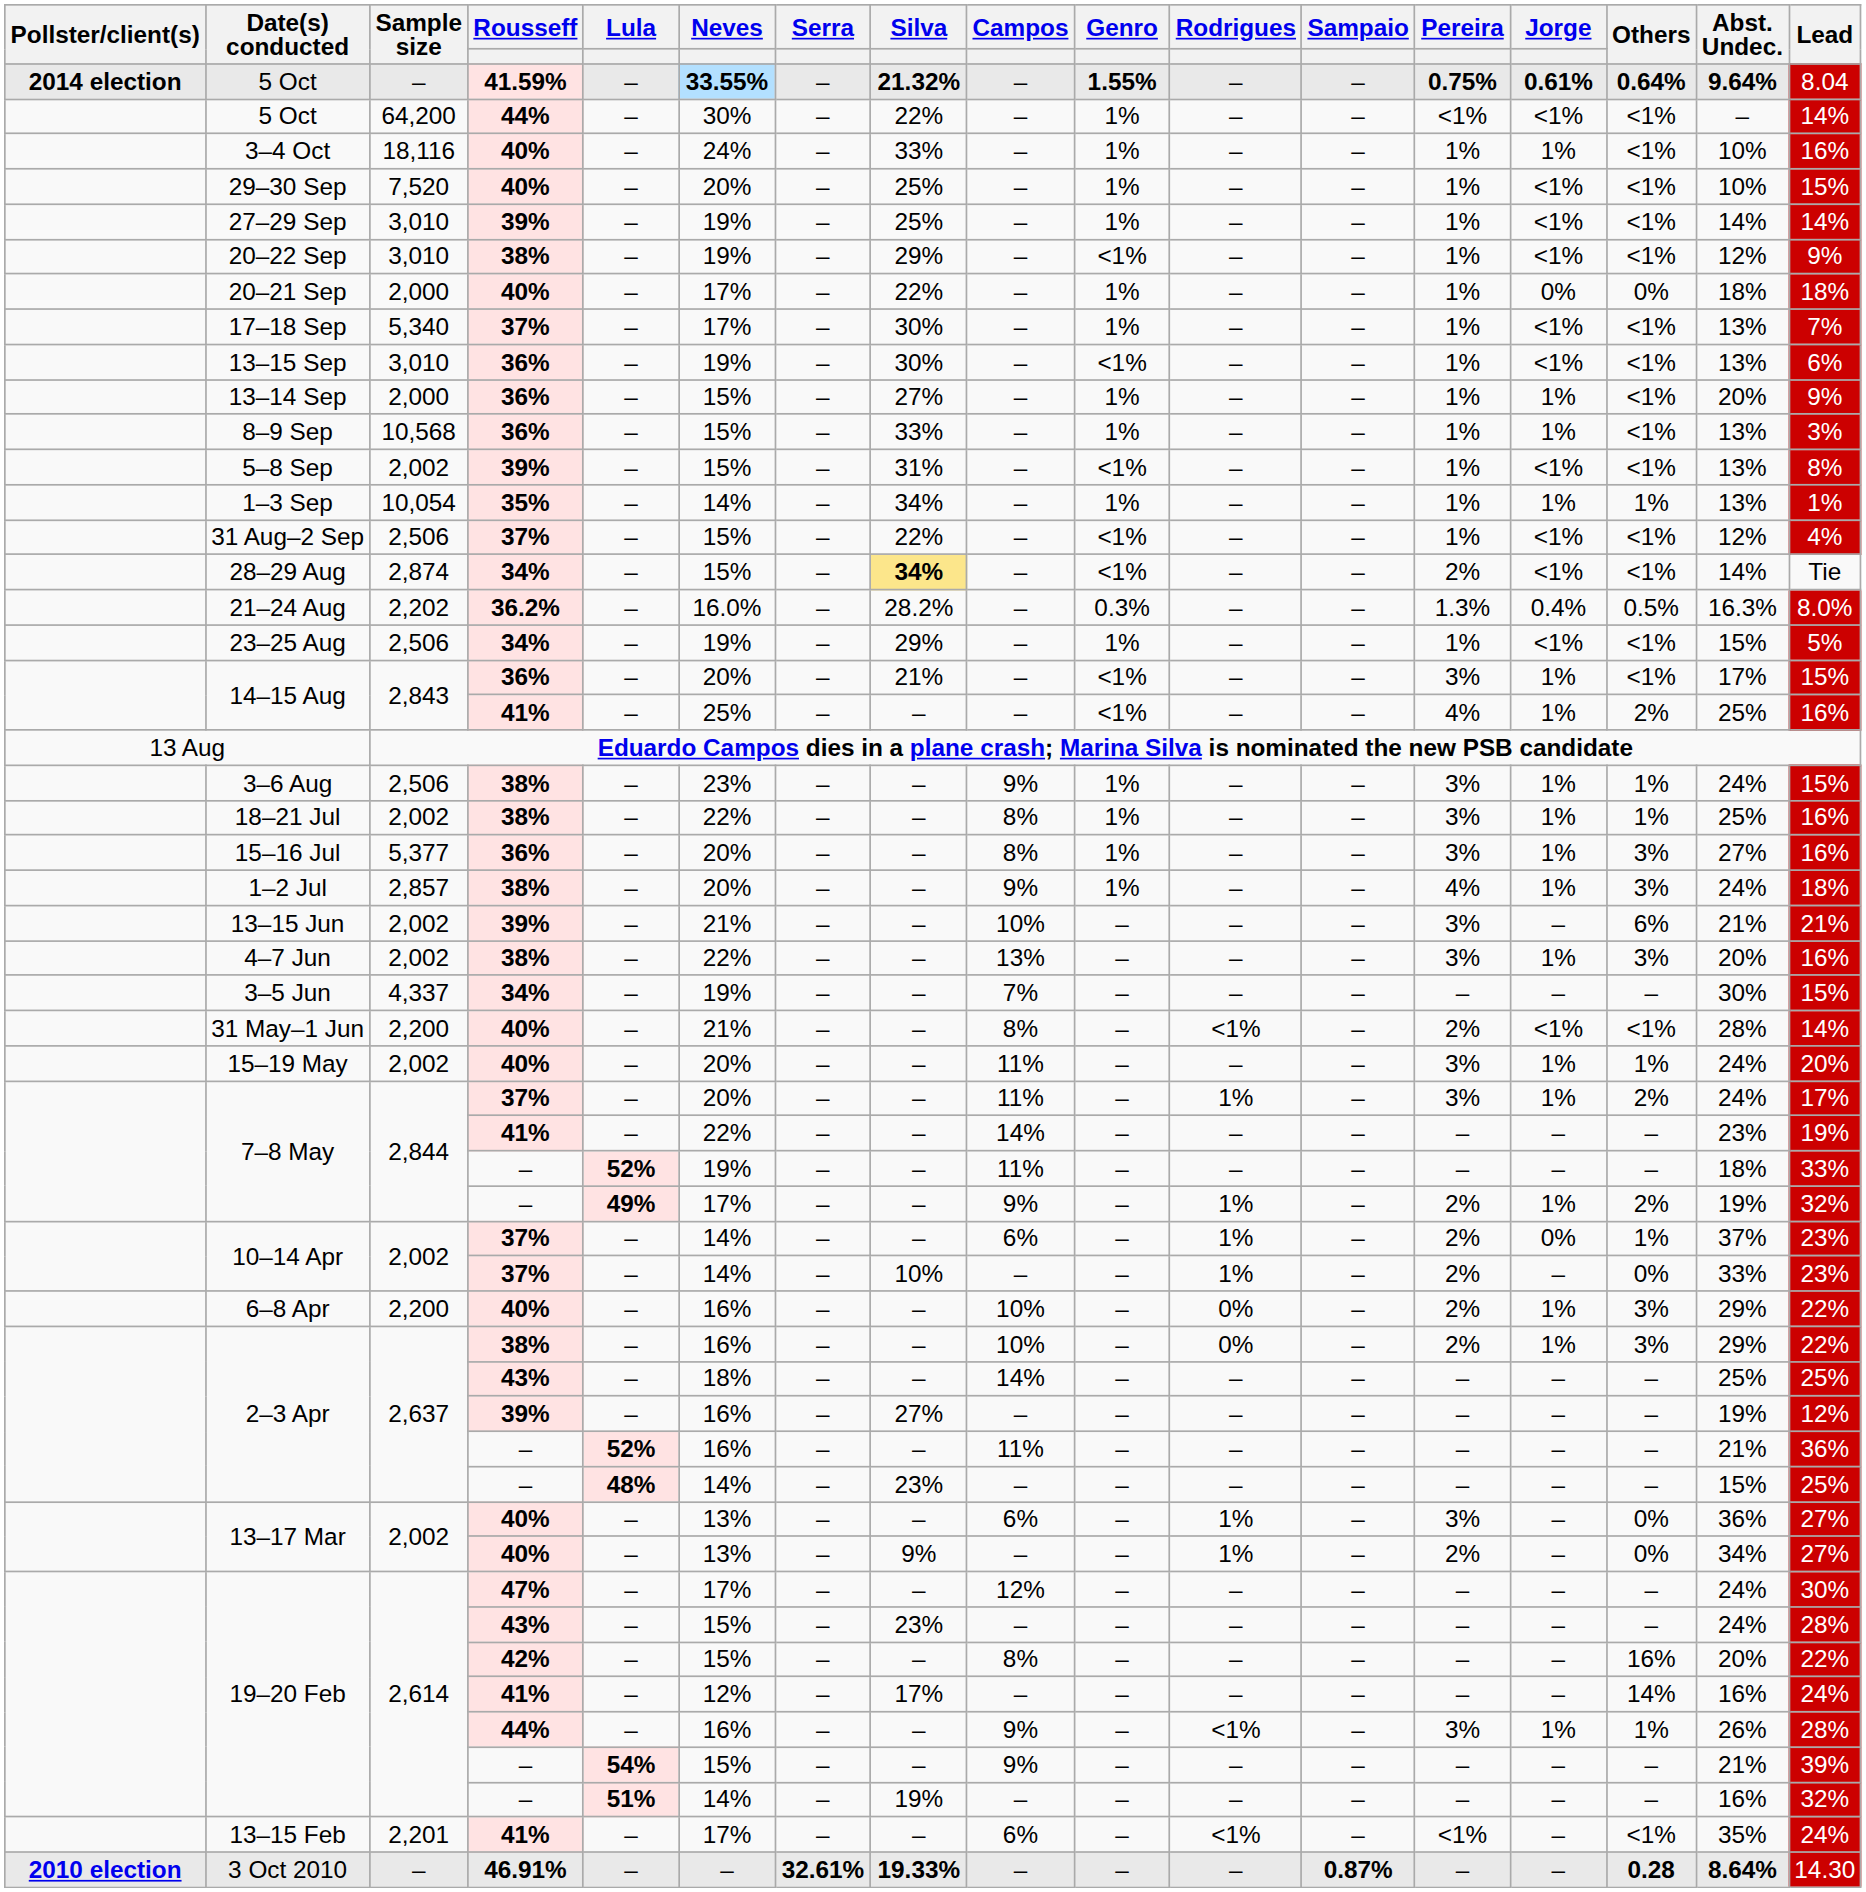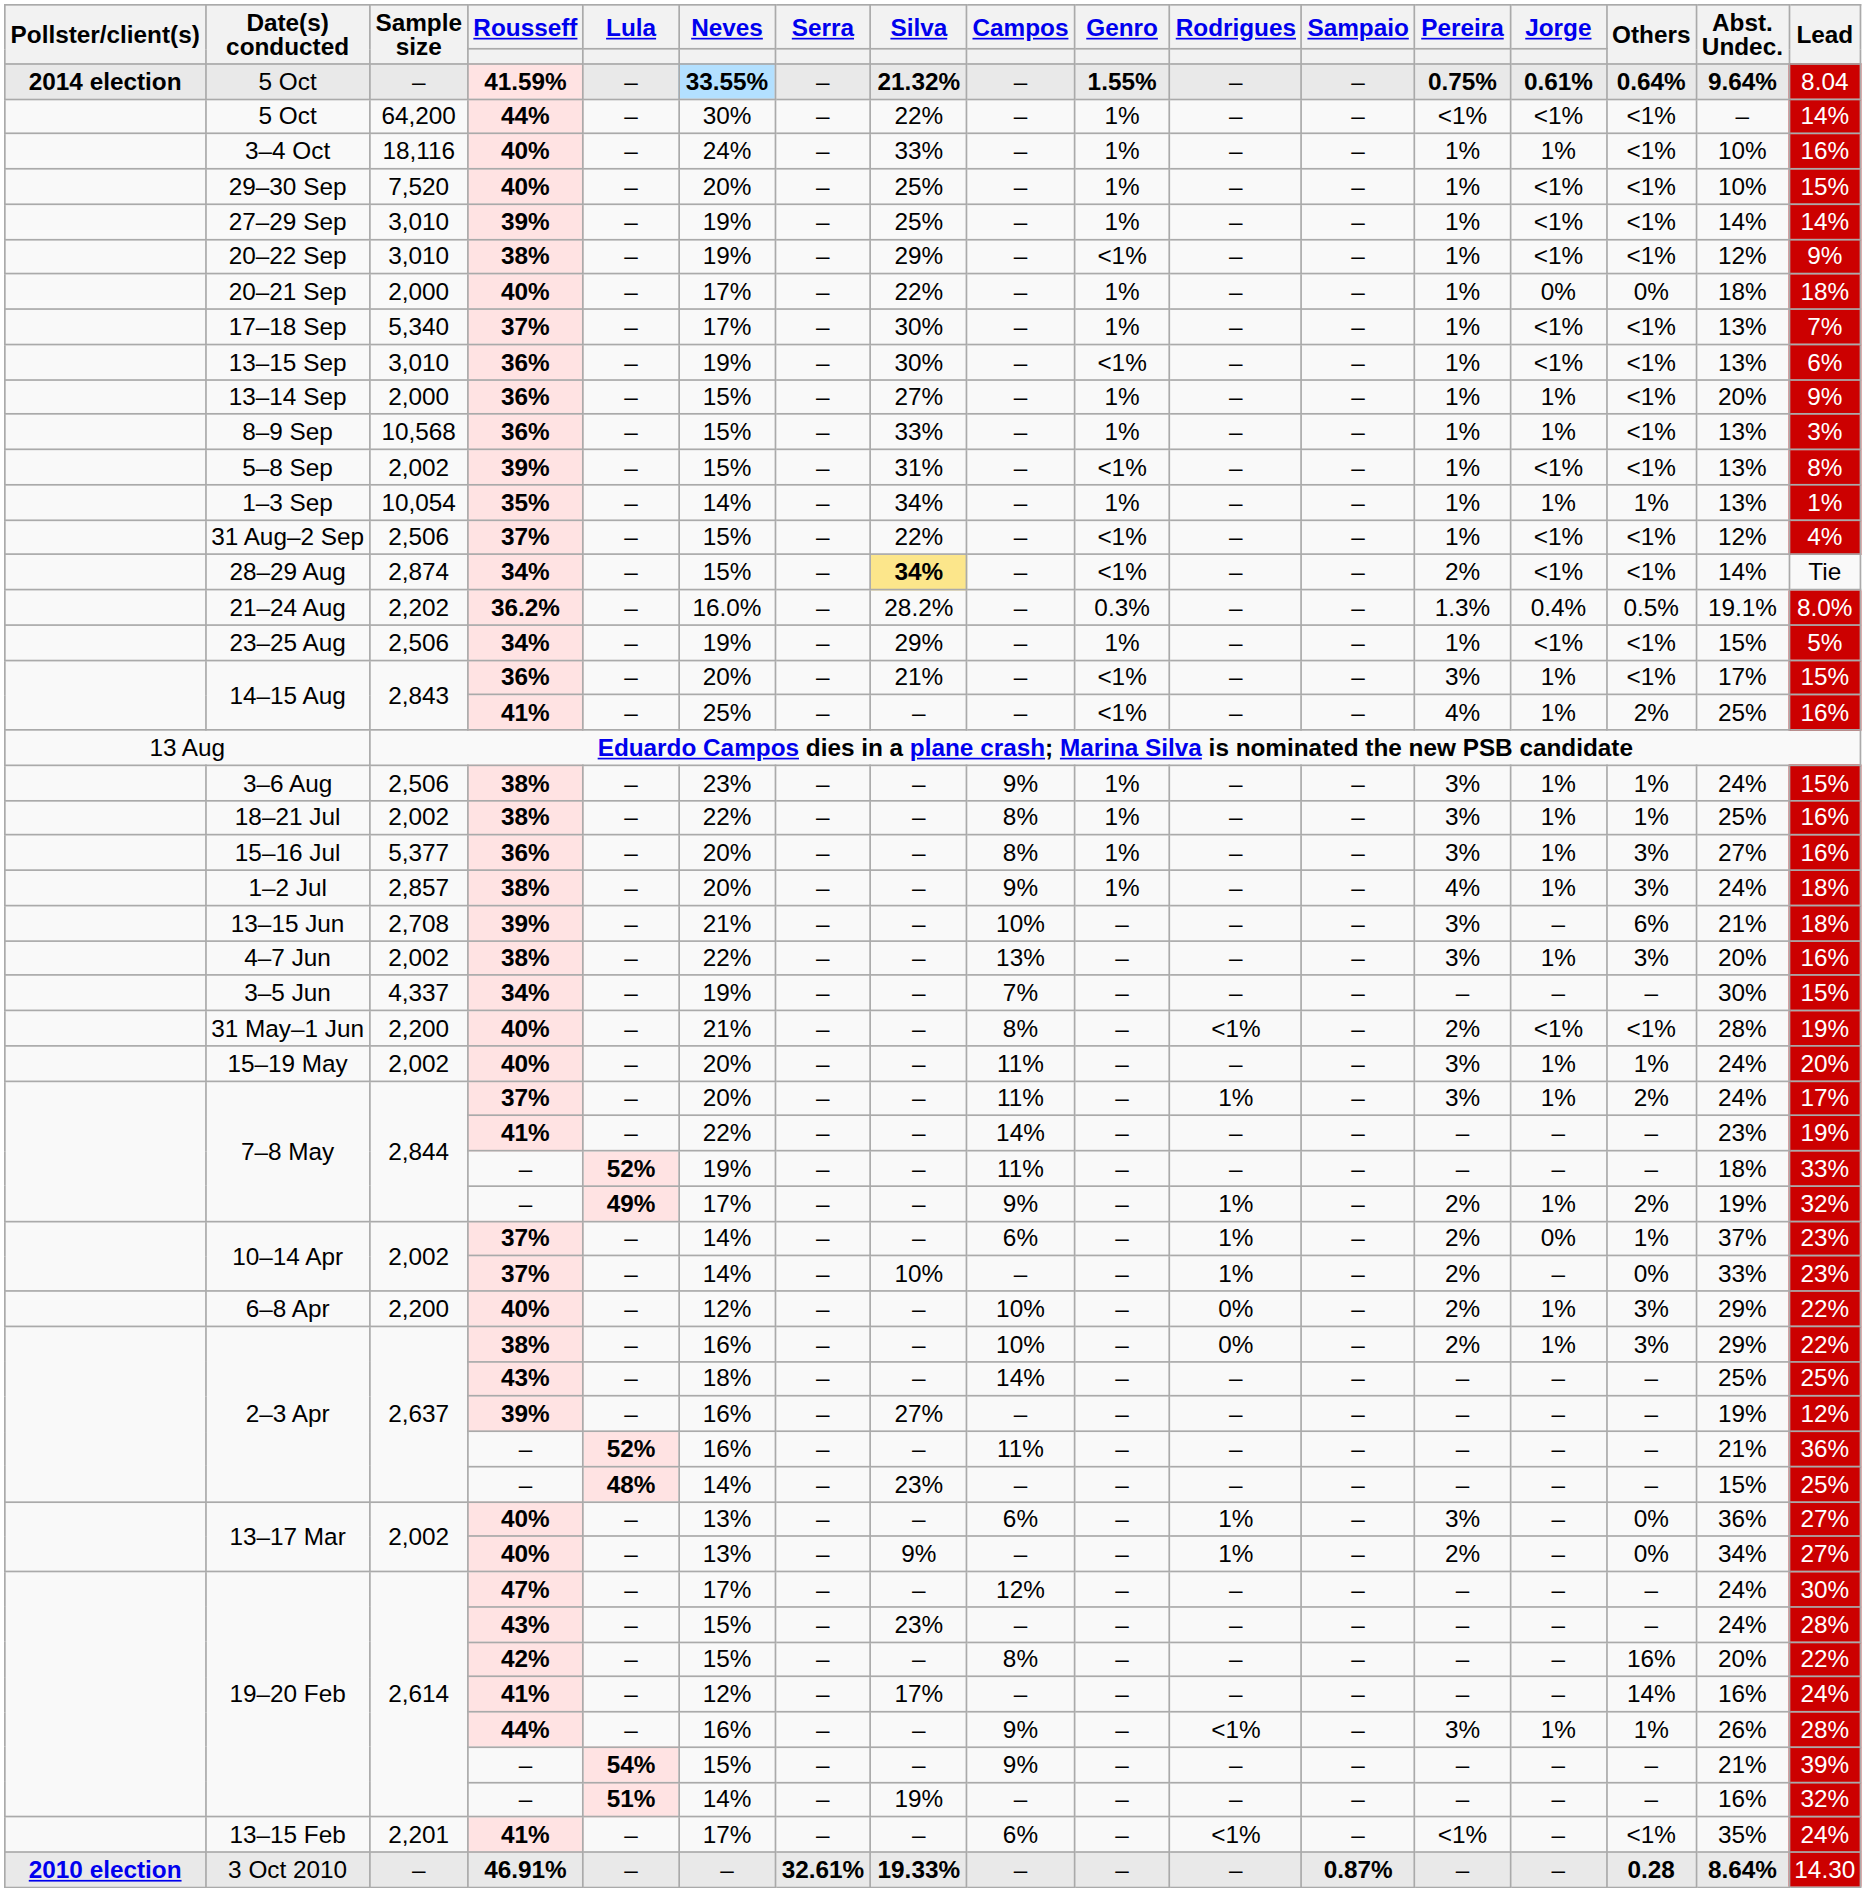(1742, 608) 16.3% -> (1742, 608) 19.1%
(419, 923) 2,002 -> (419, 923) 2,708
(1825, 923) 21% -> (1825, 923) 18%
(1825, 1028) 14% -> (1825, 1028) 19%
(727, 1309) 16% -> (727, 1309) 12%
